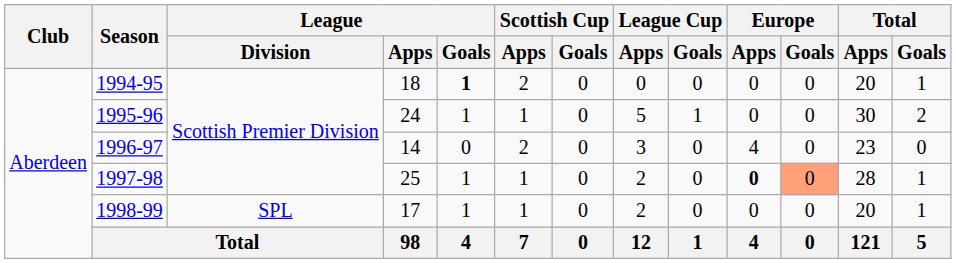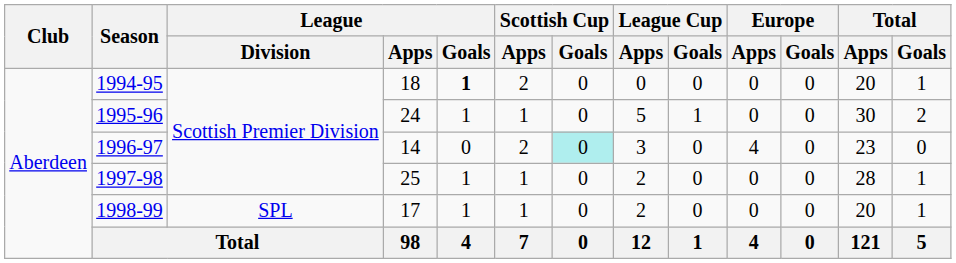(583, 147) no background -> (583, 147) paleturquoise background
(754, 178) bold -> (754, 178) normal
(810, 178) lightsalmon background -> (810, 178) no background
